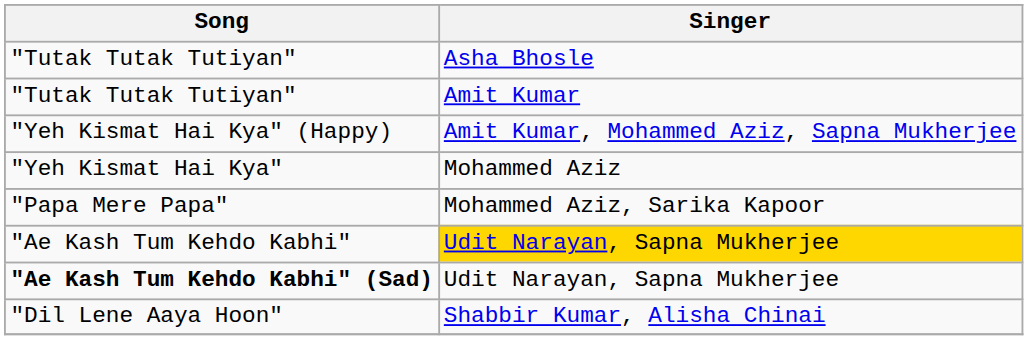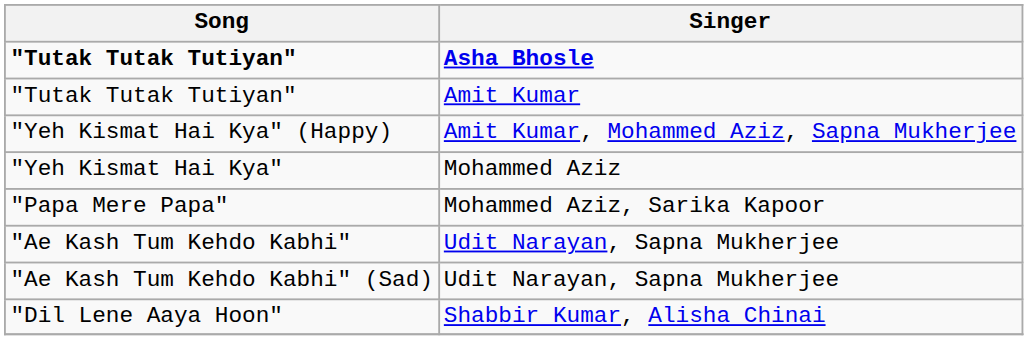(153, 60) normal -> (154, 60) bold
(519, 60) normal -> (519, 60) bold
(641, 244) gold background -> (641, 244) no background
(222, 280) bold -> (222, 280) normal
